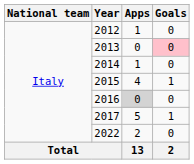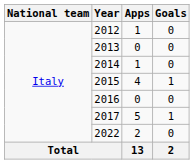(171, 47) pink background -> (171, 47) no background
(137, 99) lightgrey background -> (137, 99) no background
